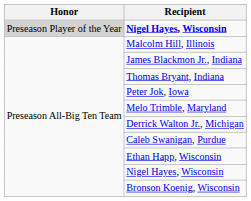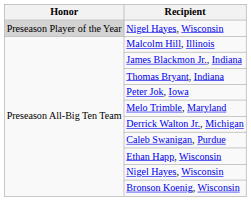(176, 28) bold -> (175, 28) normal
